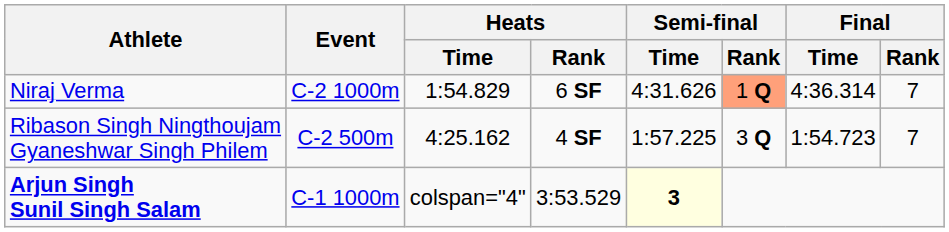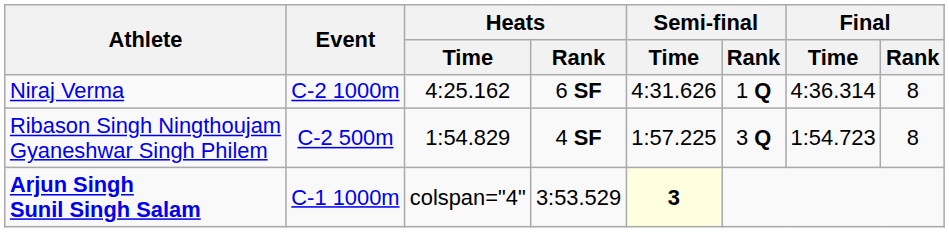(468, 92) 1:54.829 -> (468, 92) 4:25.162
(754, 92) lightsalmon background -> (754, 92) no background
(913, 92) 7 -> (913, 92) 8
(468, 138) 4:25.162 -> (468, 138) 1:54.829
(913, 138) 7 -> (913, 138) 8
